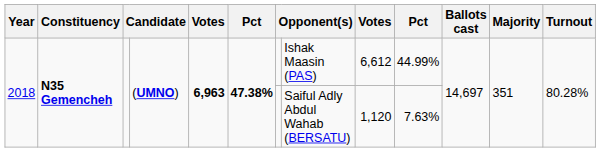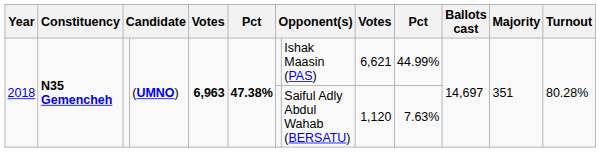(376, 62) 6,612 -> (376, 62) 6,621
